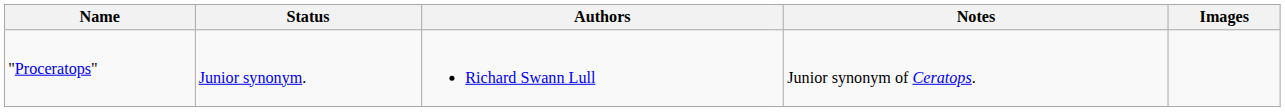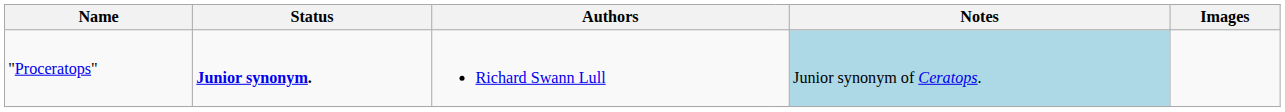(252, 77) normal -> (254, 77) bold
(881, 77) no background -> (887, 77) lightblue background
